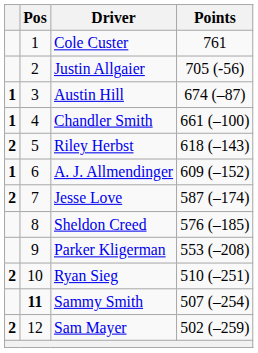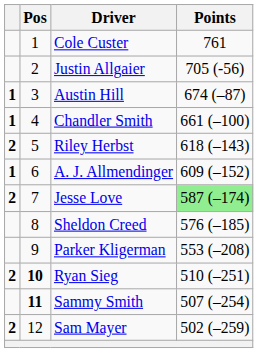(215, 198) no background -> (215, 198) lightgreen background
(35, 275) normal -> (35, 275) bold
